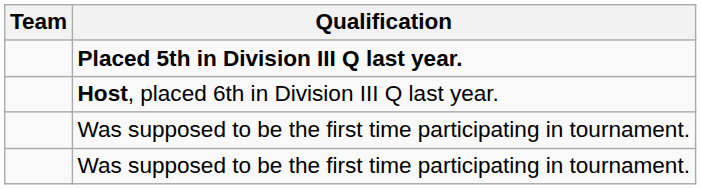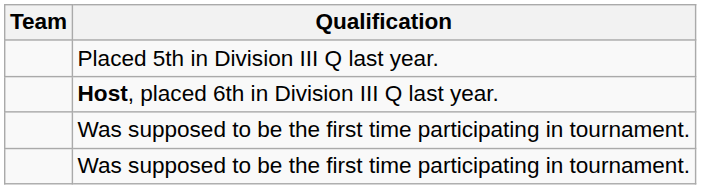(270, 58) bold -> (258, 58) normal
